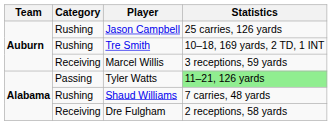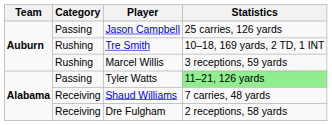(74, 29) Rushing -> (73, 29) Passing
(78, 62) Receiving -> (74, 62) Rushing
(74, 95) Rushing -> (78, 95) Receiving
